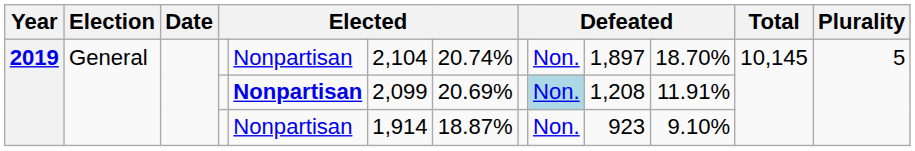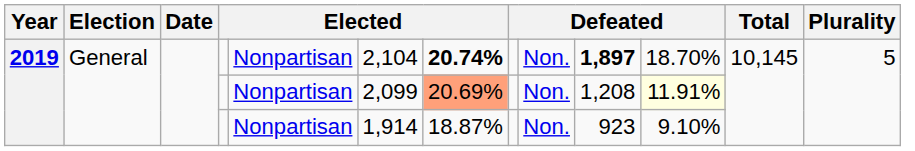(475, 57) normal -> (465, 57) bold
(617, 57) normal -> (608, 57) bold
(298, 92) bold -> (293, 92) normal
(475, 92) no background -> (465, 92) lightsalmon background
(556, 92) lightblue background -> (547, 92) no background
(694, 92) no background -> (684, 92) lightyellow background
